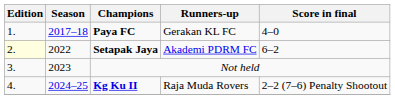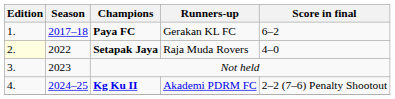(270, 31) 4–0 -> (270, 31) 6–2
(210, 49) Akademi PDRM FC -> (206, 49) Raja Muda Rovers
(270, 49) 6–2 -> (270, 49) 4–0
(206, 85) Raja Muda Rovers -> (210, 85) Akademi PDRM FC
